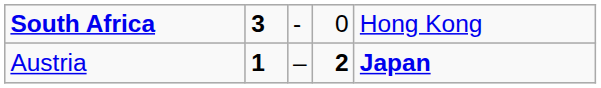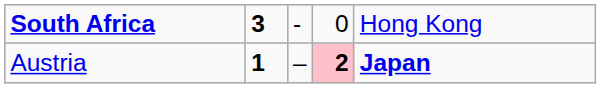(342, 62) no background -> (342, 62) pink background
